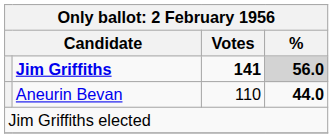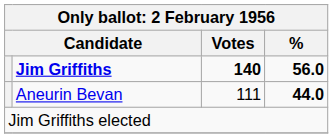(247, 69) 141 -> (247, 69) 140
(308, 69) lightgrey background -> (308, 69) no background
(248, 95) 110 -> (249, 95) 111
